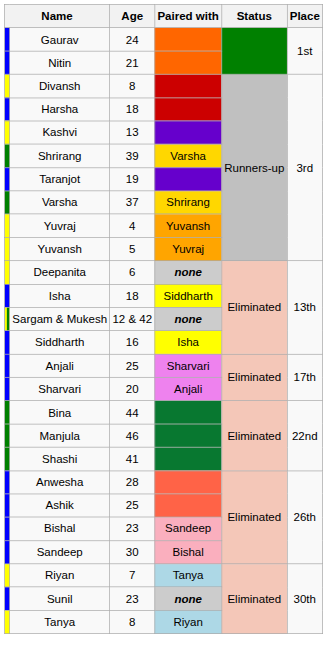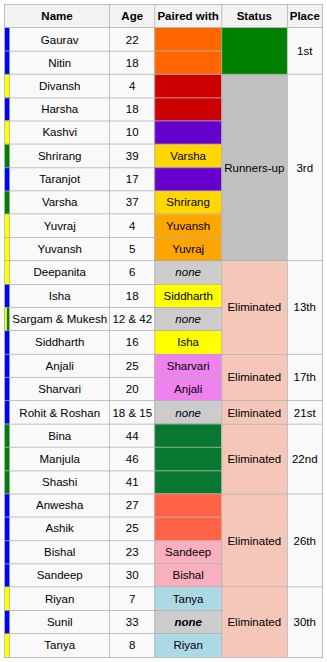(132, 39) 24 -> (132, 39) 22
(132, 63) 21 -> (132, 63) 18
(132, 86) 8 -> (132, 86) 4
(132, 133) 13 -> (132, 133) 10
(132, 179) 19 -> (132, 179) 17
(188, 272) bold -> (188, 272) normal
(188, 319) bold -> (188, 319) normal
+ row: (60, 412)
(132, 482) 28 -> (132, 506) 27
(132, 599) 23 -> (132, 622) 33
